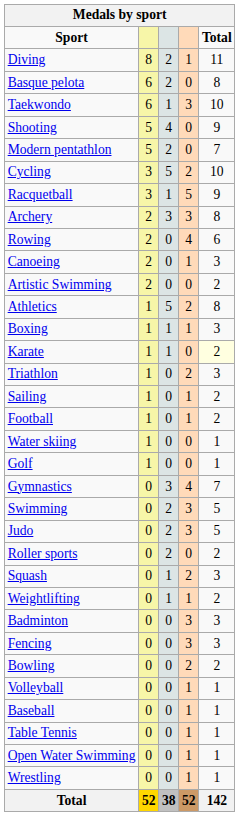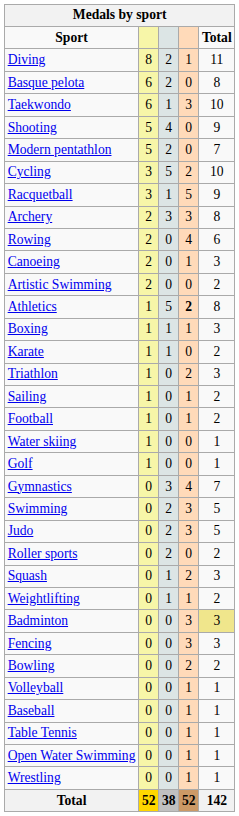(189, 306) normal -> (189, 306) bold
(217, 351) lightyellow background -> (217, 351) no background
(217, 621) no background -> (217, 621) khaki background
